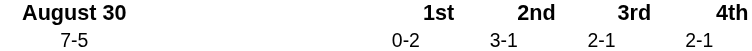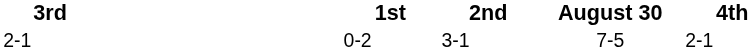columns swapped: (74, 12) <-> (634, 12)
